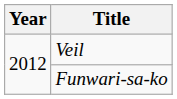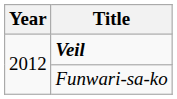(70, 49) normal -> (70, 49) bold
